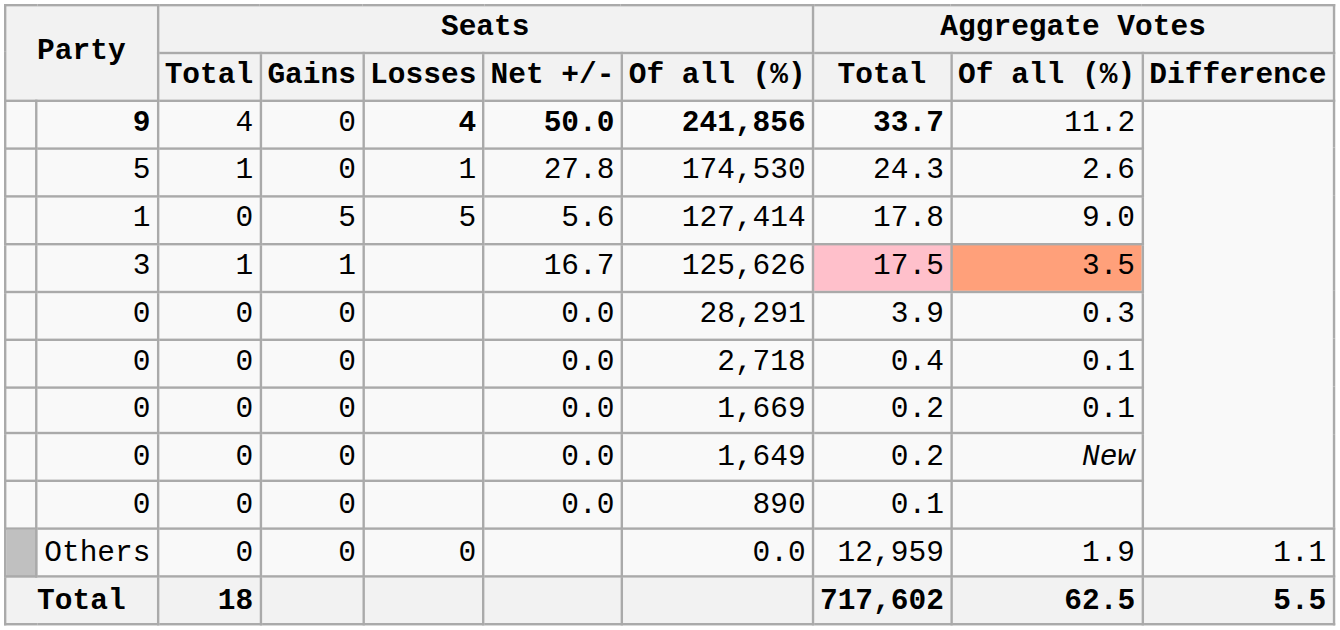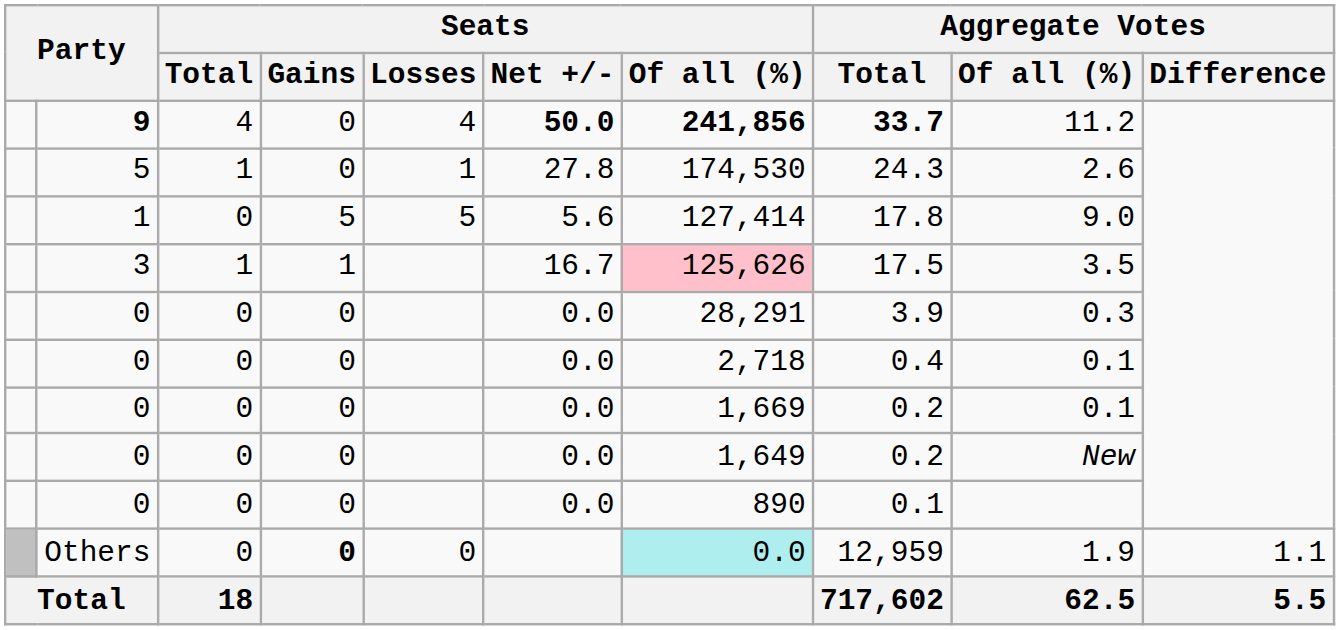(467, 125) bold -> (467, 125) normal
(744, 268) no background -> (744, 268) pink background
(908, 268) pink background -> (908, 268) no background
(1109, 268) lightsalmon background -> (1109, 268) no background
(347, 554) normal -> (347, 554) bold
(779, 554) no background -> (779, 554) paleturquoise background
